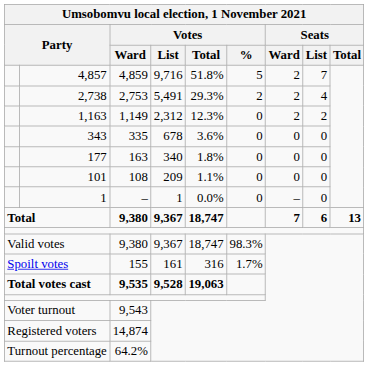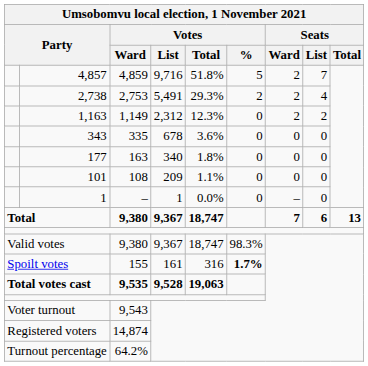(249, 264) normal -> (248, 264) bold
